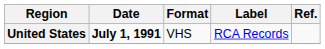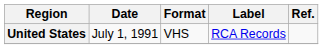(126, 33) bold -> (125, 33) normal
